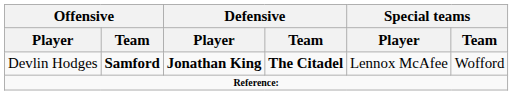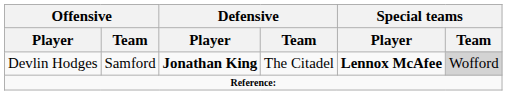(132, 63) bold -> (130, 63) normal
(306, 63) bold -> (299, 63) normal
(399, 63) normal -> (391, 63) bold
(480, 63) no background -> (474, 63) lightgrey background
